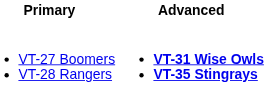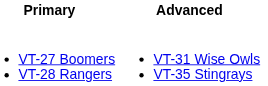(191, 67) bold -> (189, 67) normal
